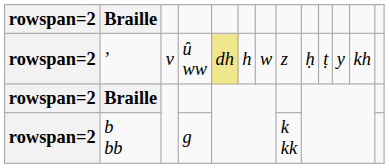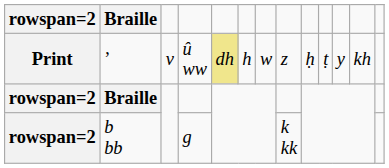(52, 58) rowspan=2 -> (52, 58) Print
